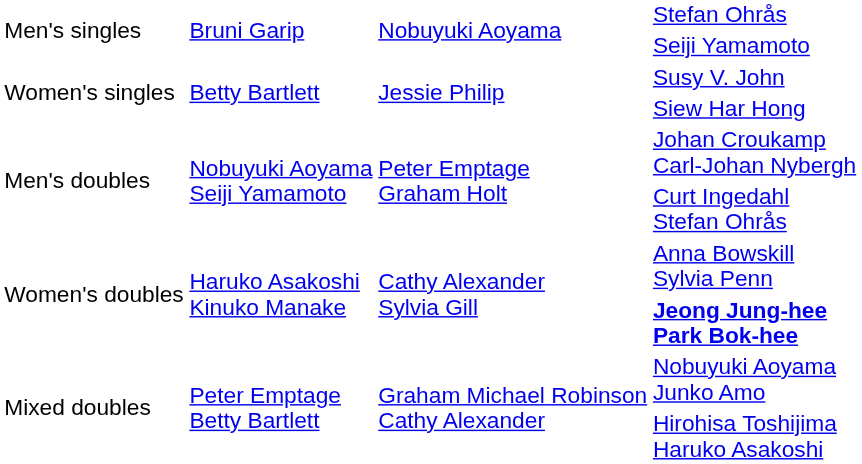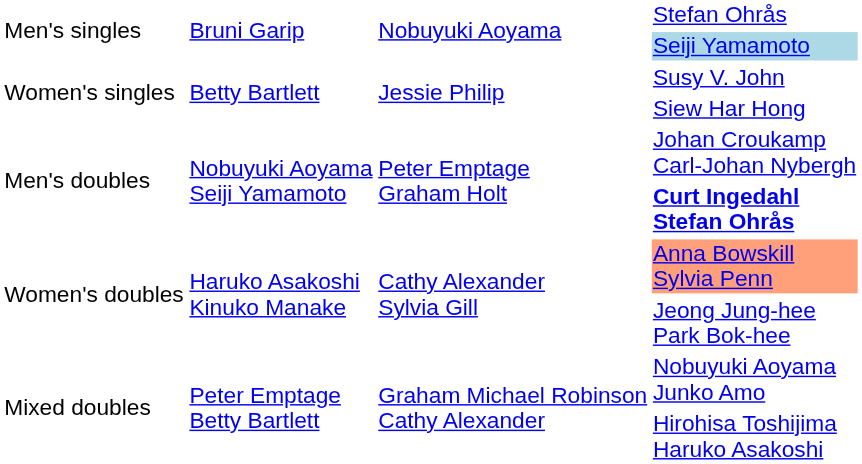(731, 46) no background -> (731, 46) lightblue background
(721, 209) normal -> (726, 209) bold
(724, 266) no background -> (724, 266) lightsalmon background
(740, 322) bold -> (734, 322) normal
